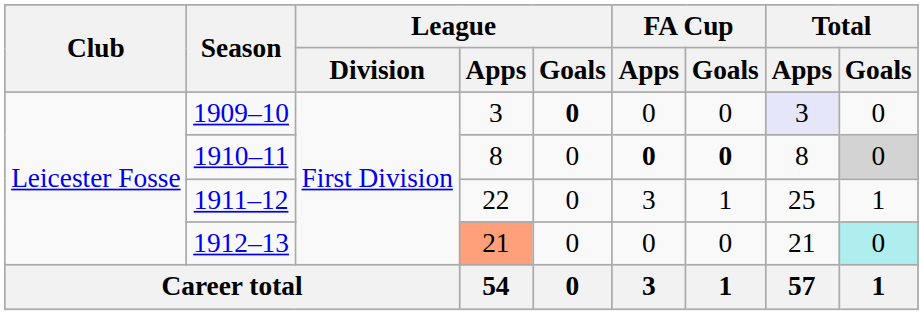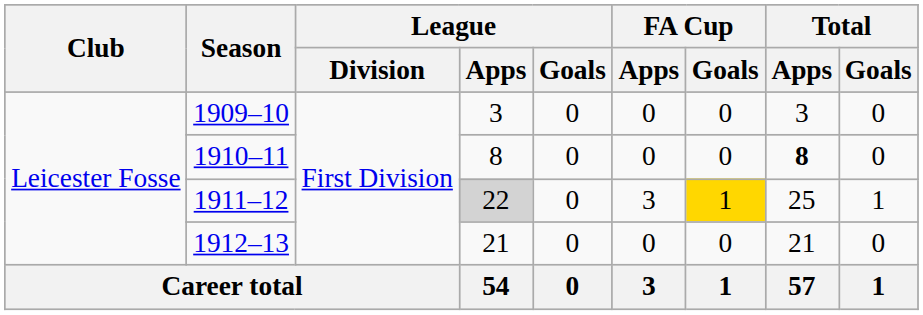(572, 112) bold -> (572, 112) normal
(802, 112) lavender background -> (802, 112) no background
(649, 156) bold -> (649, 156) normal
(725, 156) bold -> (725, 156) normal
(802, 156) normal -> (802, 156) bold
(878, 156) lightgrey background -> (878, 156) no background
(496, 199) no background -> (496, 199) lightgrey background
(725, 199) no background -> (725, 199) gold background
(496, 243) lightsalmon background -> (496, 243) no background
(878, 243) paleturquoise background -> (878, 243) no background
